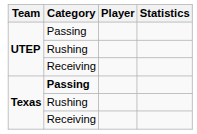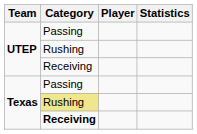(68, 84) bold -> (63, 84) normal
(67, 102) no background -> (64, 102) khaki background
(71, 120) normal -> (69, 120) bold
